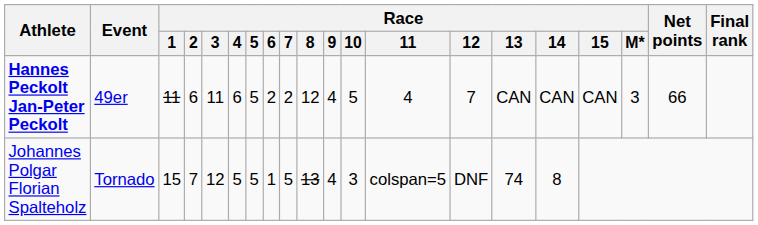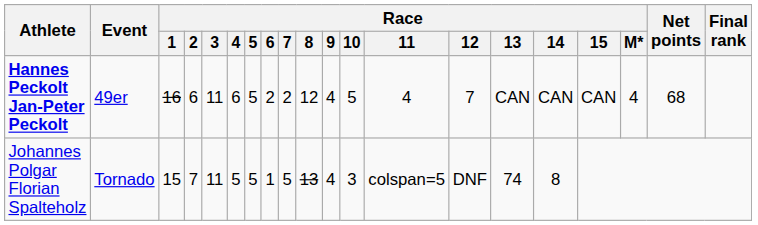(172, 97) 11 -> (172, 97) 16
(635, 97) 3 -> (634, 97) 4
(677, 97) 66 -> (676, 97) 68
(215, 179) 12 -> (215, 179) 11
